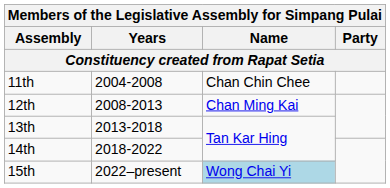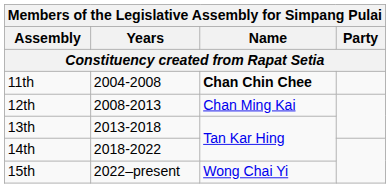(258, 82) normal -> (258, 82) bold
(249, 171) lightblue background -> (246, 171) no background
